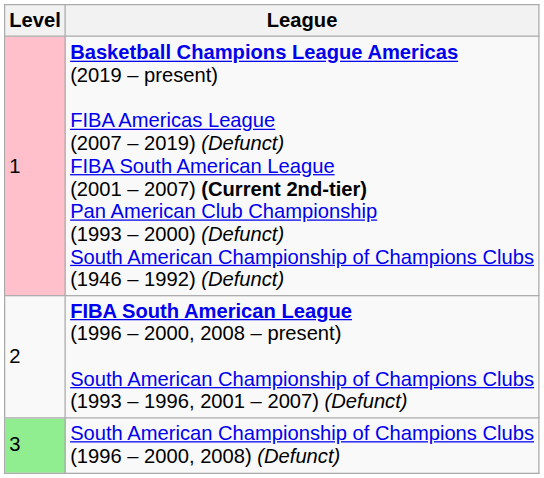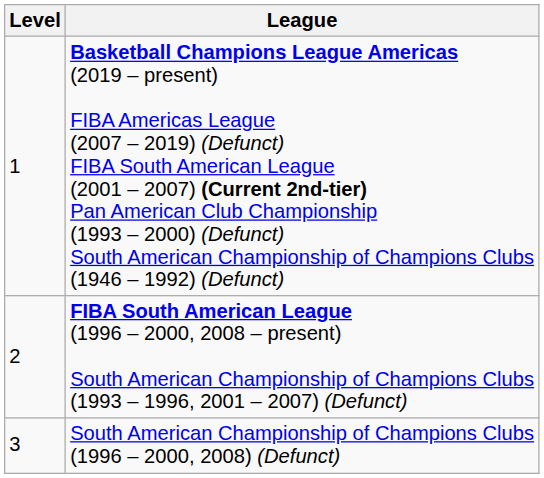(15, 165) pink background -> (15, 165) no background
(15, 445) lightgreen background -> (15, 445) no background
